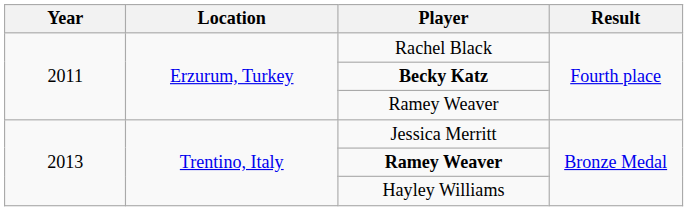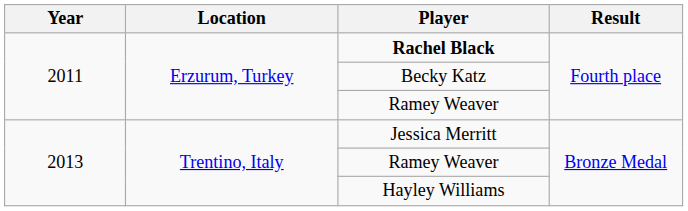(443, 47) normal -> (443, 47) bold
(443, 76) bold -> (443, 76) normal
(443, 162) bold -> (443, 162) normal
